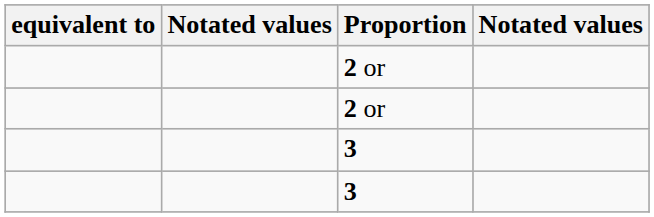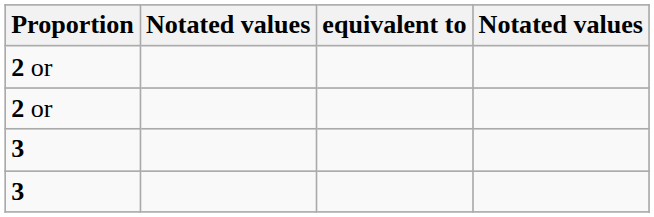columns swapped: (405, 25) <-> (83, 25)
